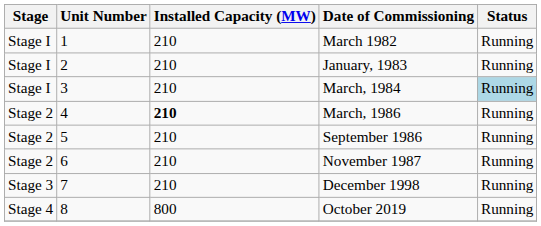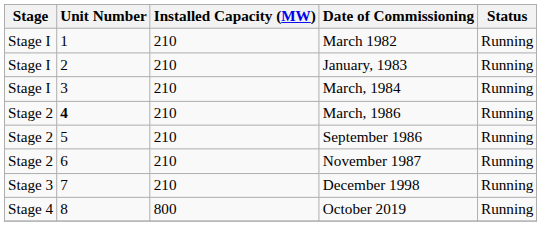(507, 88) lightblue background -> (507, 88) no background
(64, 112) normal -> (64, 112) bold
(165, 112) bold -> (165, 112) normal
